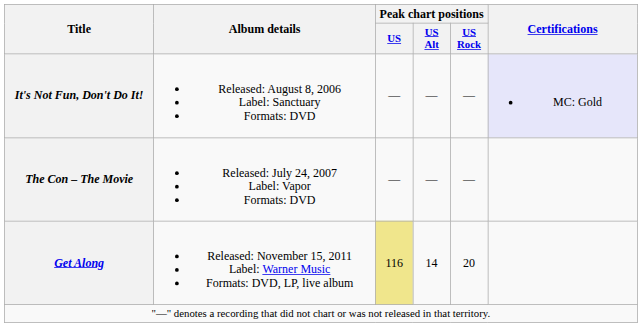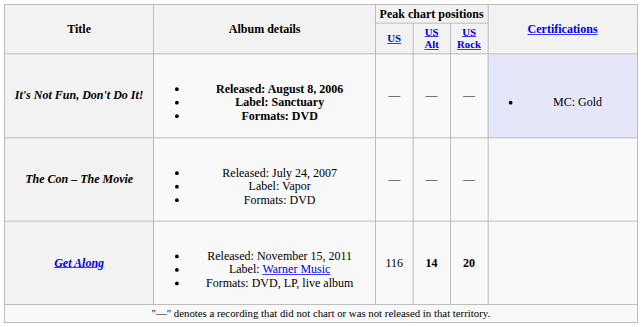(265, 102) normal -> (265, 102) bold
(394, 262) khaki background -> (394, 262) no background
(432, 262) normal -> (432, 262) bold
(469, 262) normal -> (469, 262) bold
